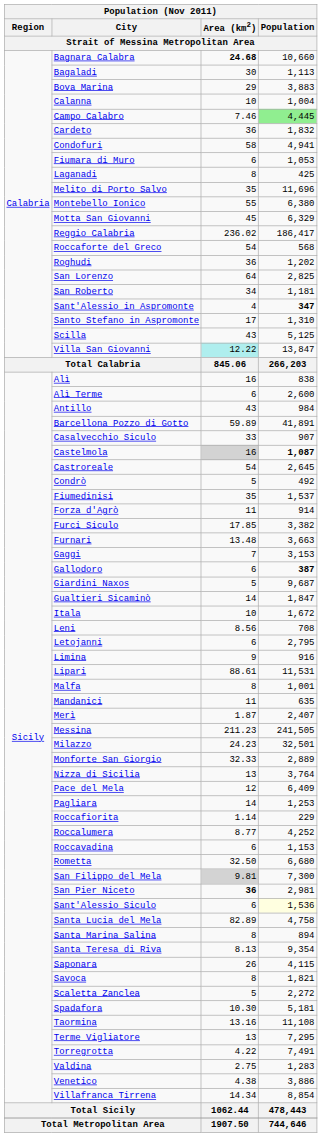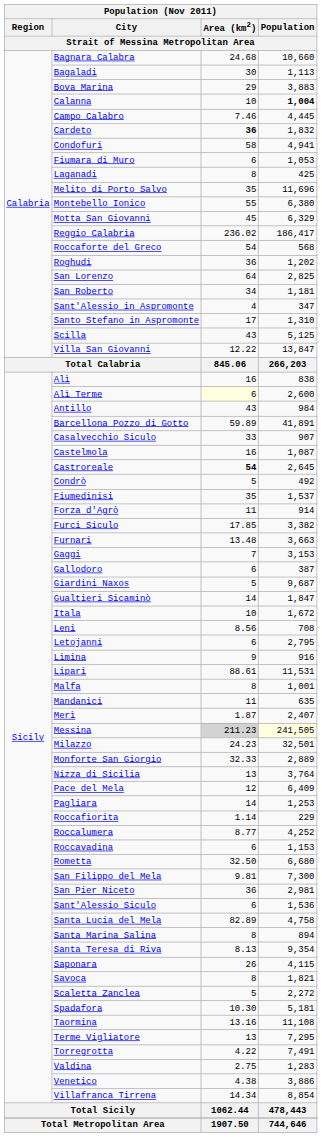(243, 58) bold -> (243, 58) normal
(301, 102) normal -> (301, 102) bold
(301, 116) lightgreen background -> (301, 116) no background
(251, 131) normal -> (251, 131) bold
(306, 306) bold -> (306, 306) normal
(243, 350) paleturquoise background -> (243, 350) no background
(254, 394) no background -> (254, 394) lightyellow background
(251, 453) lightgrey background -> (251, 453) no background
(301, 453) bold -> (301, 453) normal
(251, 467) normal -> (251, 467) bold
(306, 569) bold -> (306, 569) normal
(240, 730) no background -> (240, 730) lightgrey background
(296, 730) no background -> (296, 730) lightyellow background
(246, 876) lightgrey background -> (246, 876) no background
(251, 891) bold -> (251, 891) normal
(301, 906) lightyellow background -> (301, 906) no background
